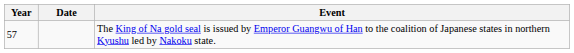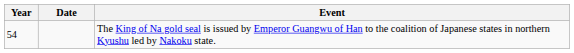(12, 34) 57 -> (12, 34) 54
